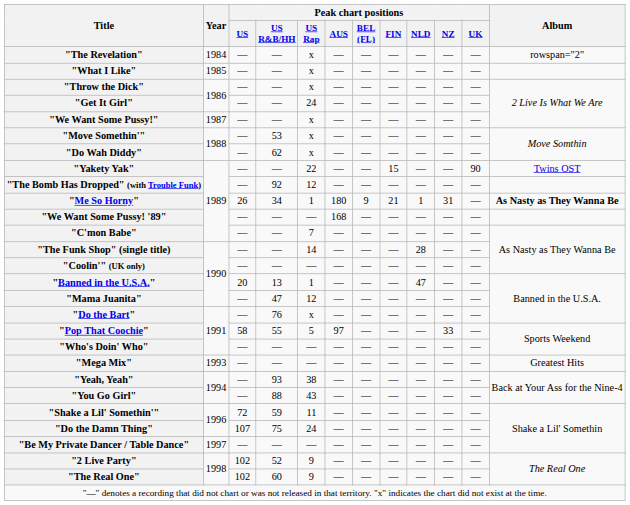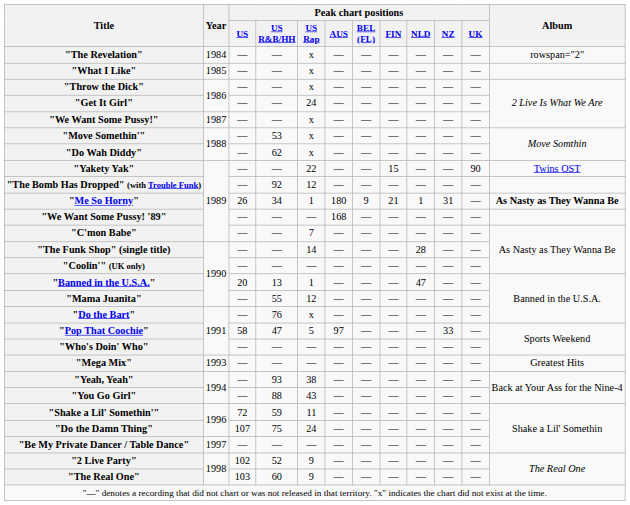(277, 298) 47 -> (277, 298) 55
(277, 331) 55 -> (277, 331) 47
(242, 477) 102 -> (242, 477) 103
